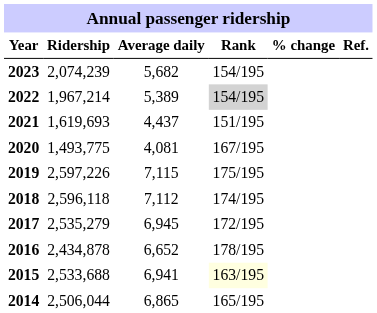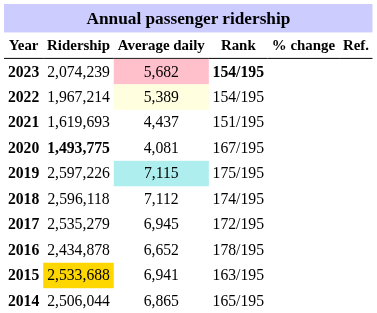(161, 71) no background -> (161, 71) pink background
(238, 71) normal -> (238, 71) bold
(161, 97) no background -> (161, 97) lightyellow background
(238, 97) lightgrey background -> (238, 97) no background
(79, 148) normal -> (79, 148) bold
(161, 173) no background -> (161, 173) paleturquoise background
(79, 275) no background -> (79, 275) gold background
(238, 275) lightyellow background -> (238, 275) no background
